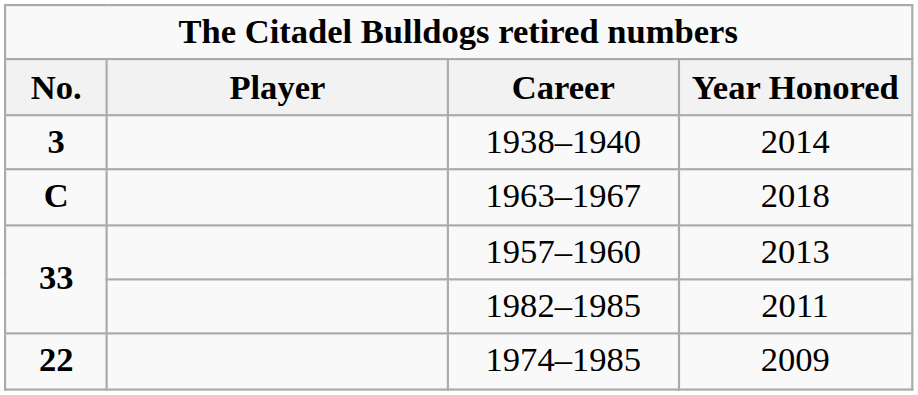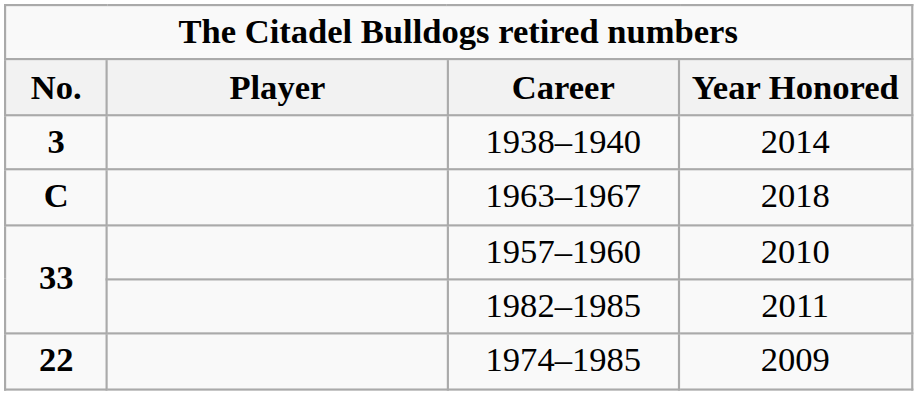(795, 251) 2013 -> (795, 251) 2010
